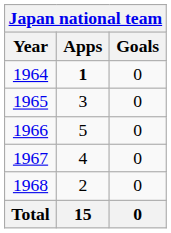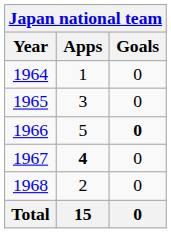(83, 74) bold -> (83, 74) normal
(138, 130) normal -> (138, 130) bold
(83, 158) normal -> (83, 158) bold
